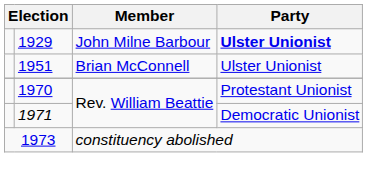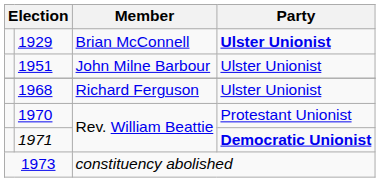(143, 41) John Milne Barbour -> (133, 41) Brian McConnell
(133, 66) Brian McConnell -> (143, 66) John Milne Barbour
+ row: (35, 90)
(290, 115) normal -> (296, 139) bold
